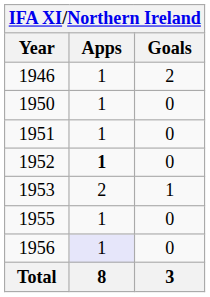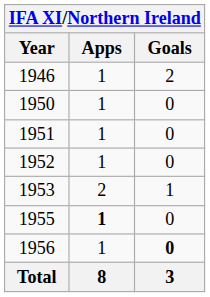(102, 162) bold -> (102, 162) normal
(102, 219) normal -> (102, 219) bold
(102, 248) lavender background -> (102, 248) no background
(170, 248) normal -> (170, 248) bold
